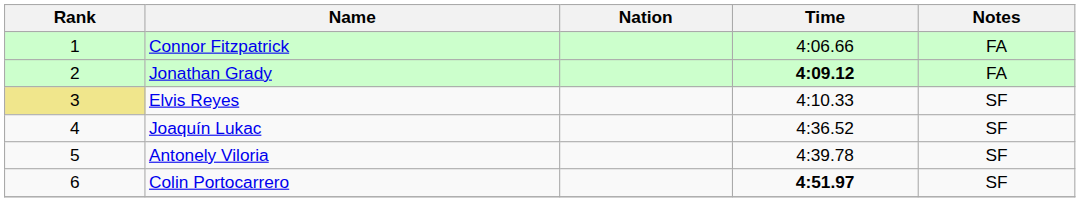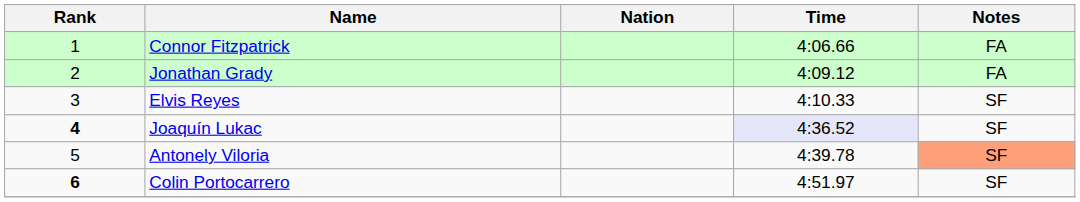(825, 73) bold -> (826, 73) normal
(75, 100) khaki background -> (75, 100) no background
(75, 127) normal -> (75, 127) bold
(825, 127) no background -> (826, 127) lavender background
(997, 155) no background -> (996, 155) lightsalmon background
(75, 182) normal -> (75, 182) bold
(825, 182) bold -> (826, 182) normal
